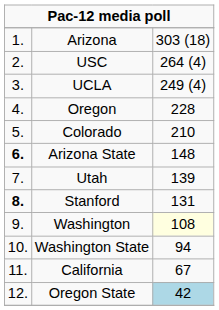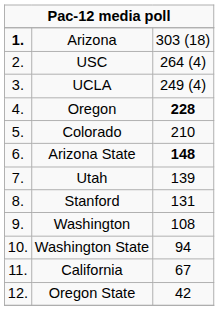(18, 39) normal -> (18, 39) bold
(183, 108) normal -> (183, 108) bold
(18, 155) bold -> (18, 155) normal
(183, 155) normal -> (183, 155) bold
(18, 201) bold -> (18, 201) normal
(183, 224) lightyellow background -> (183, 224) no background
(183, 293) lightblue background -> (183, 293) no background
